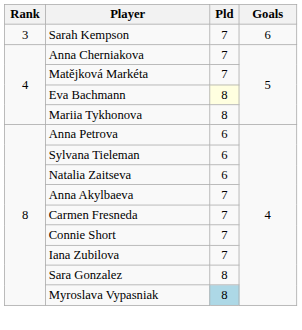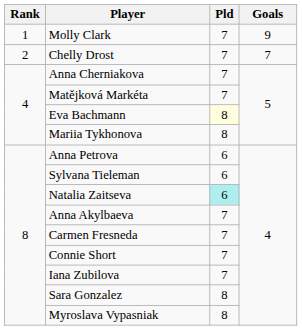+ row: (80, 34)
+ row: (81, 54)
- row: (89, 34)
(224, 174) no background -> (224, 194) paleturquoise background
(224, 295) lightblue background -> (224, 315) no background
